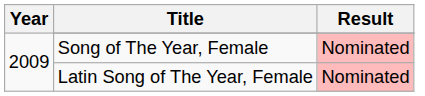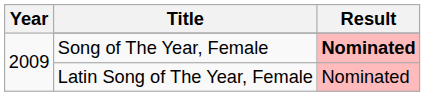(365, 47) normal -> (369, 47) bold
